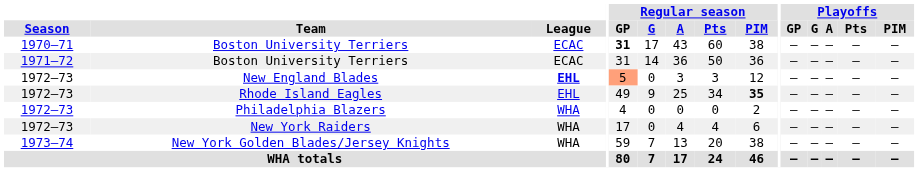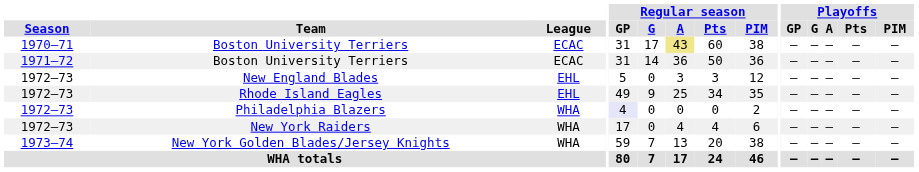(623, 45) bold -> (623, 45) normal
(680, 45) no background -> (680, 45) khaki background
(568, 77) bold -> (568, 77) normal
(623, 77) lightsalmon background -> (623, 77) no background
(757, 94) bold -> (757, 94) normal
(623, 110) no background -> (623, 110) lavender background
